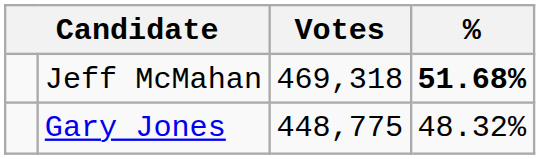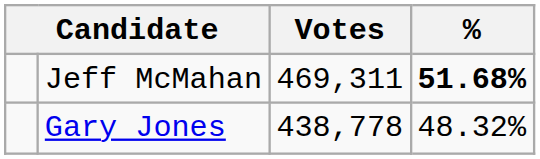(340, 79) 469,318 -> (340, 79) 469,311
(340, 128) 448,775 -> (340, 128) 438,778
